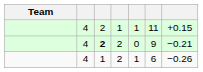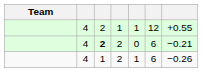(153, 28) 11 -> (153, 28) 12
(180, 28) +0.15 -> (180, 28) +0.55
(153, 43) 9 -> (153, 43) 6
